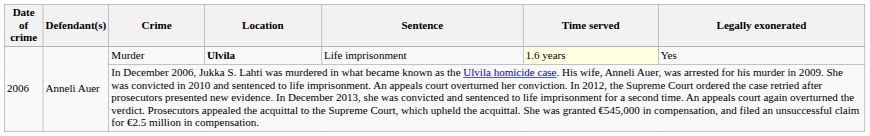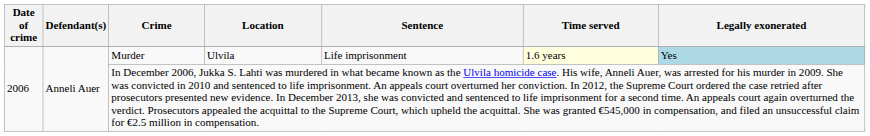(221, 55) bold -> (221, 55) normal
(669, 55) no background -> (669, 55) lightblue background
